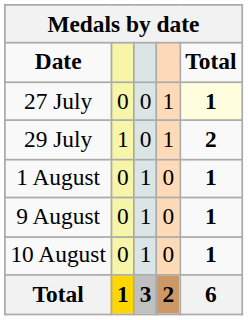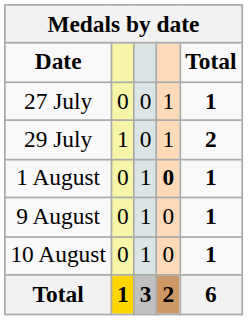(211, 100) lightyellow background -> (211, 100) no background
(168, 177) normal -> (168, 177) bold
